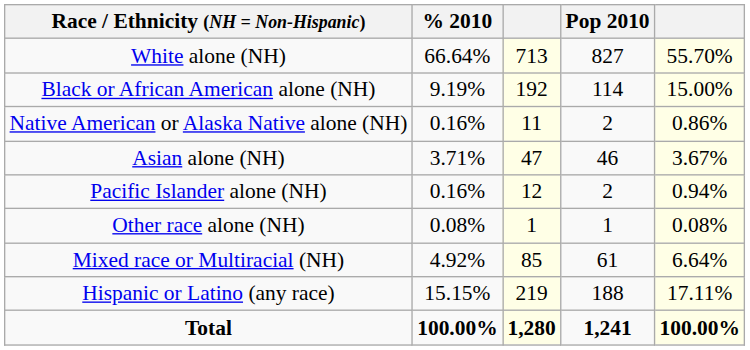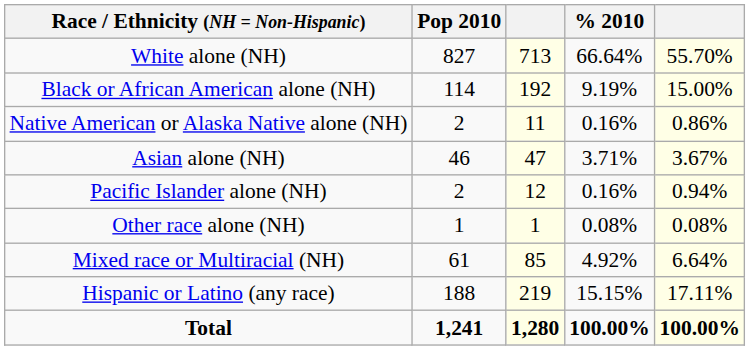columns swapped: (608, 21) <-> (457, 21)
